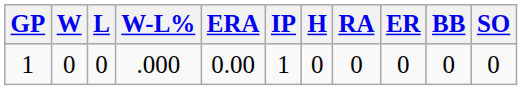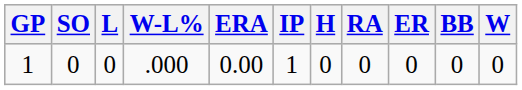columns swapped: (69, 24) <-> (494, 24)
